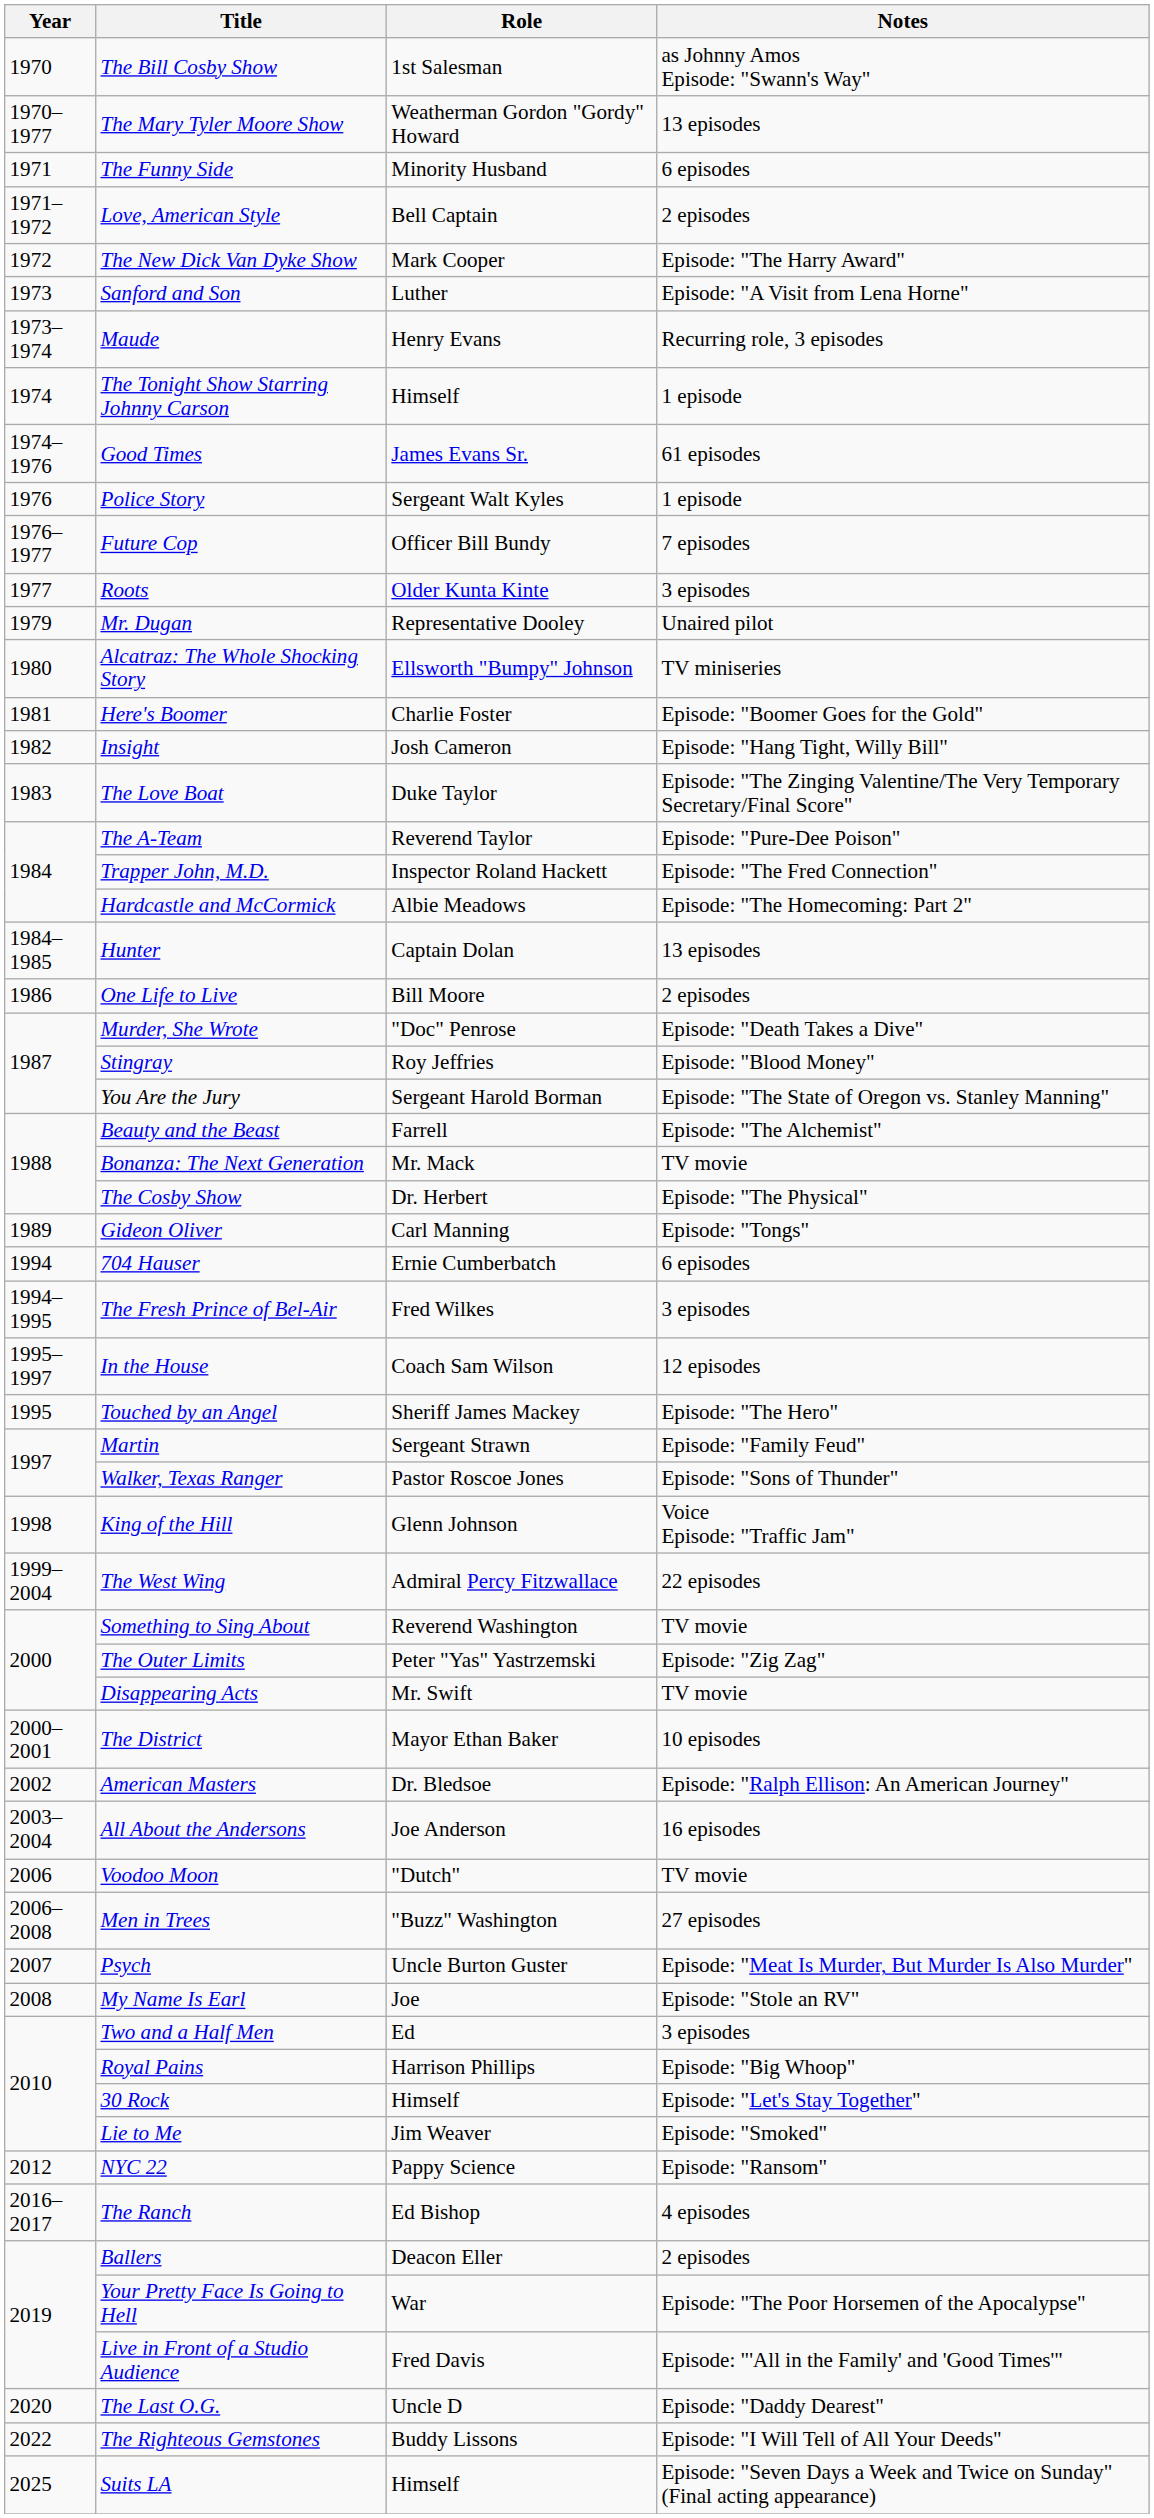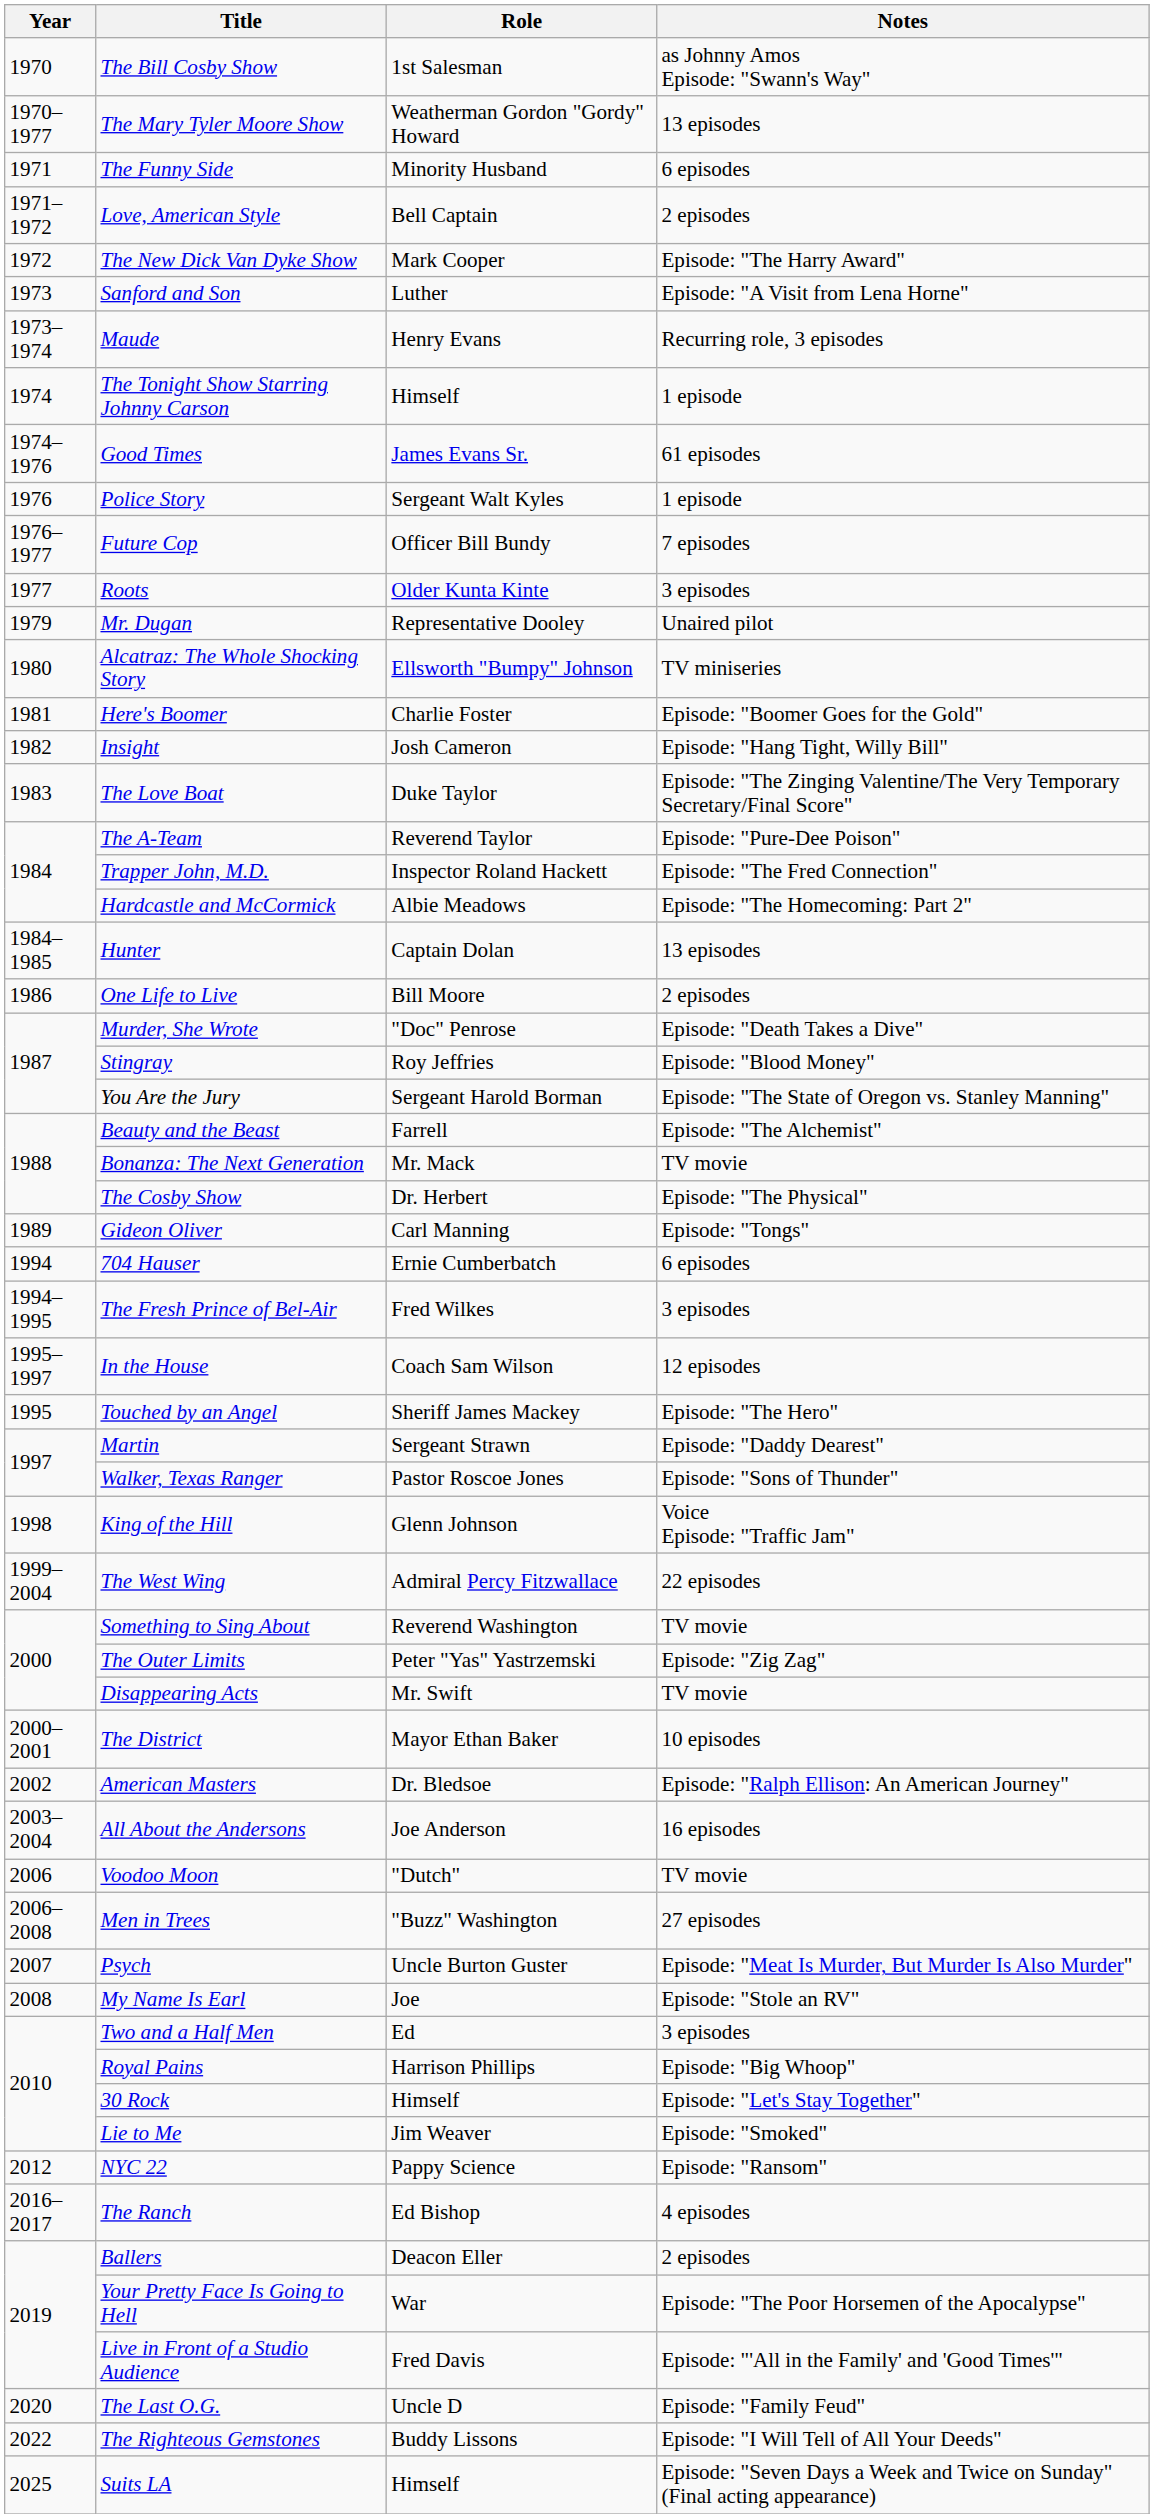(763, 1445) Episode: "Family Feud" -> (773, 1445) Episode: "Daddy Dearest"
(773, 2405) Episode: "Daddy Dearest" -> (763, 2405) Episode: "Family Feud"
